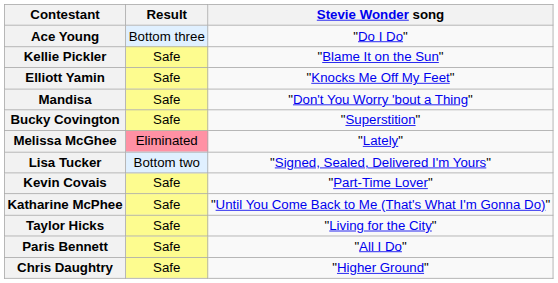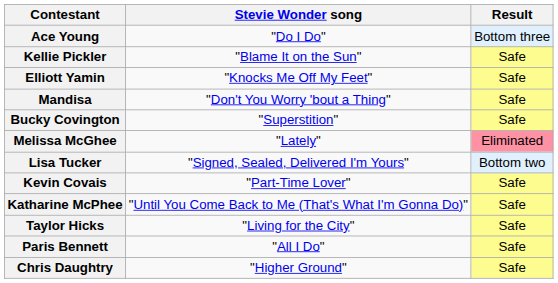columns swapped: (381, 15) <-> (167, 15)
